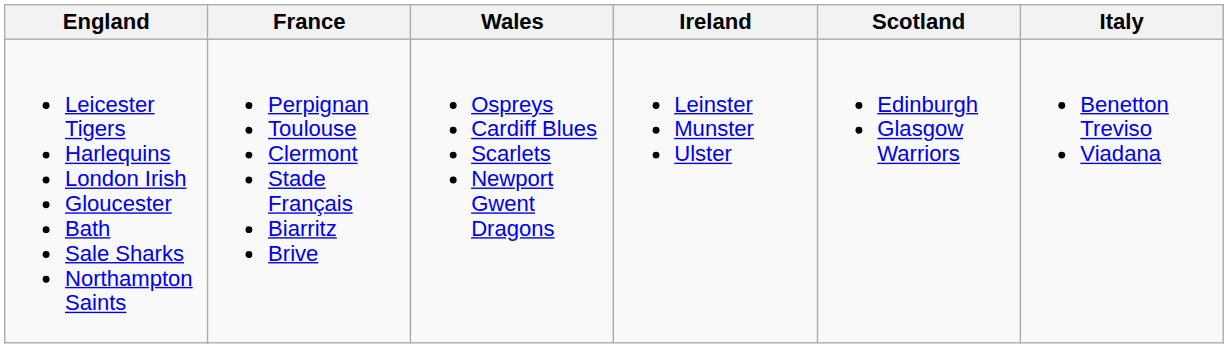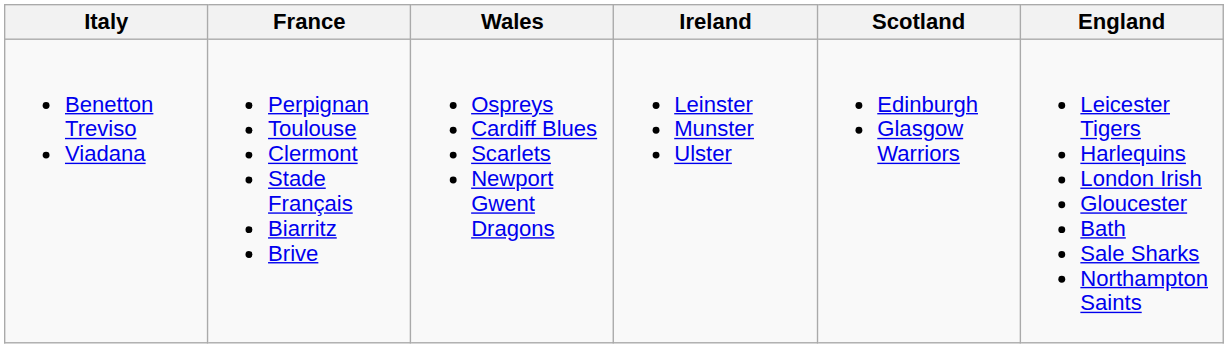columns swapped: (106, 22) <-> (1122, 22)
